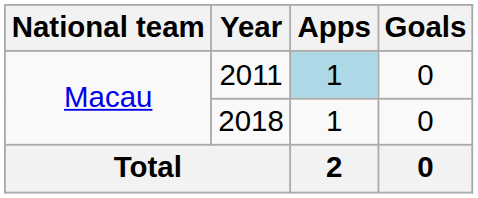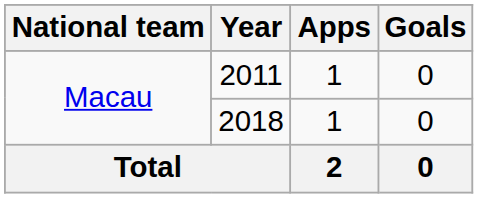(334, 74) lightblue background -> (334, 74) no background
